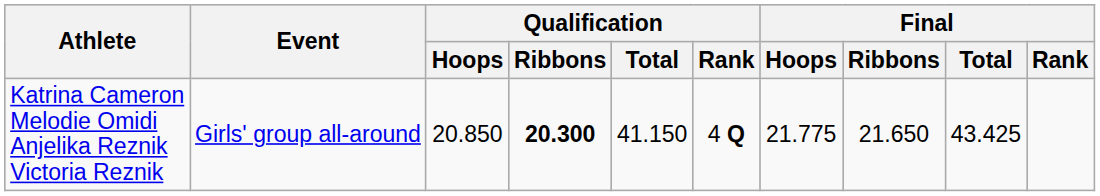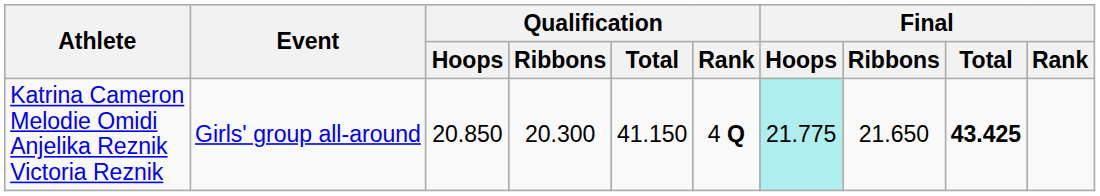(560, 135) bold -> (560, 135) normal
(801, 135) no background -> (801, 135) paleturquoise background
(986, 135) normal -> (986, 135) bold
